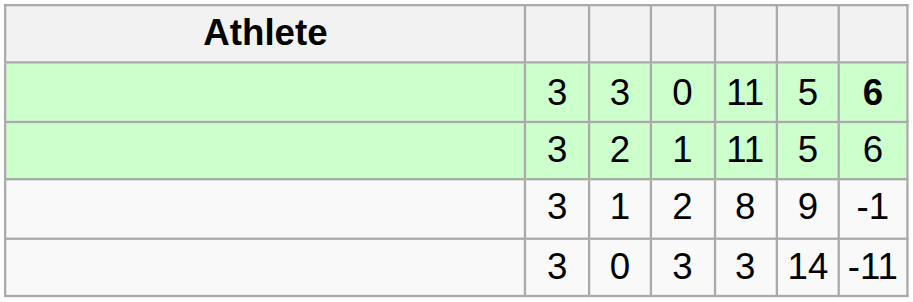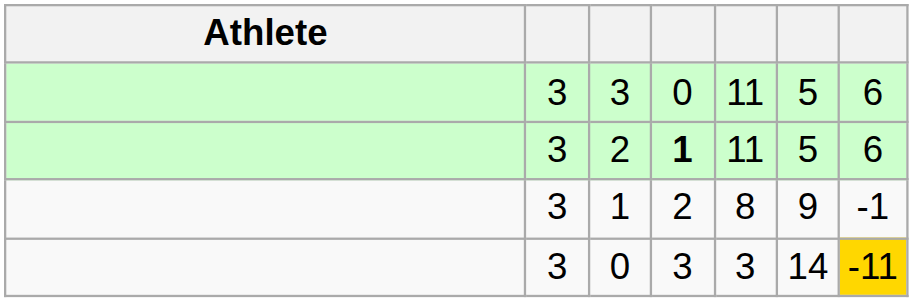(873, 91) bold -> (873, 91) normal
(683, 149) normal -> (683, 149) bold
(873, 265) no background -> (873, 265) gold background
